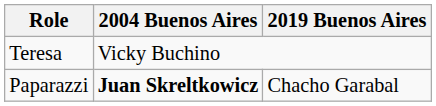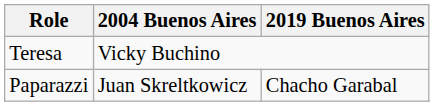(178, 85) bold -> (172, 85) normal
